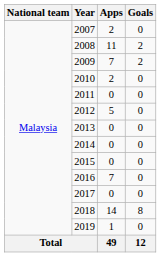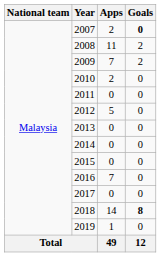(140, 29) normal -> (140, 29) bold
(140, 210) normal -> (140, 210) bold
